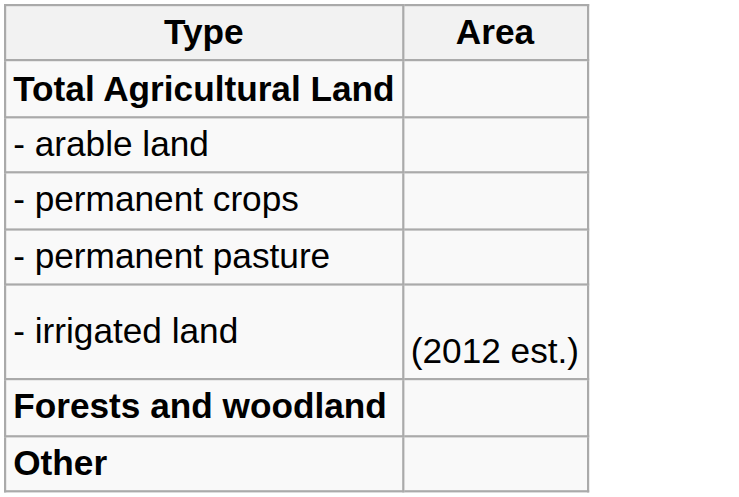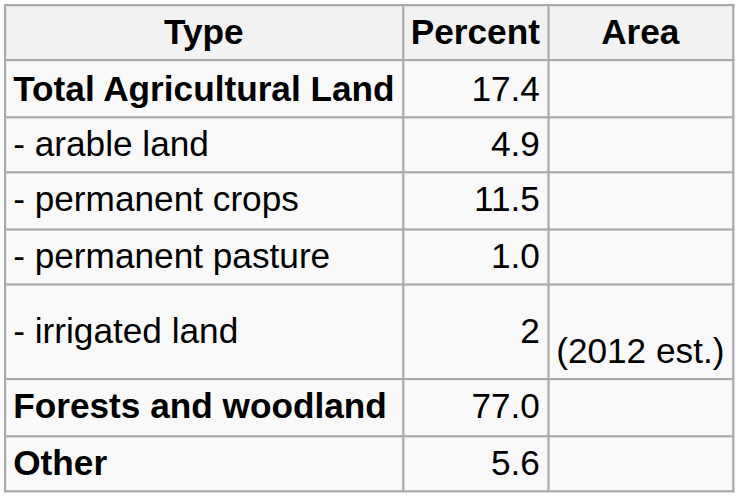+ column: (475, 32)
